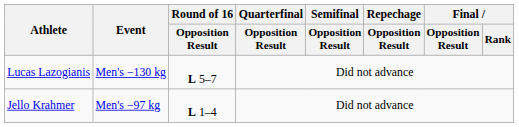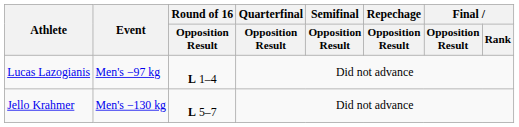(131, 72) Men's −130 kg -> (128, 72) Men's −97 kg
(202, 79) L 5–7 -> (202, 79) L 1–4
(128, 106) Men's −97 kg -> (131, 106) Men's −130 kg
(202, 113) L 1–4 -> (202, 113) L 5–7
